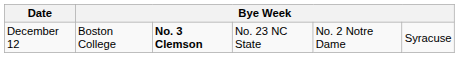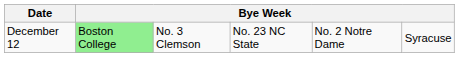(97, 38) no background -> (97, 38) lightgreen background
(179, 38) bold -> (178, 38) normal
